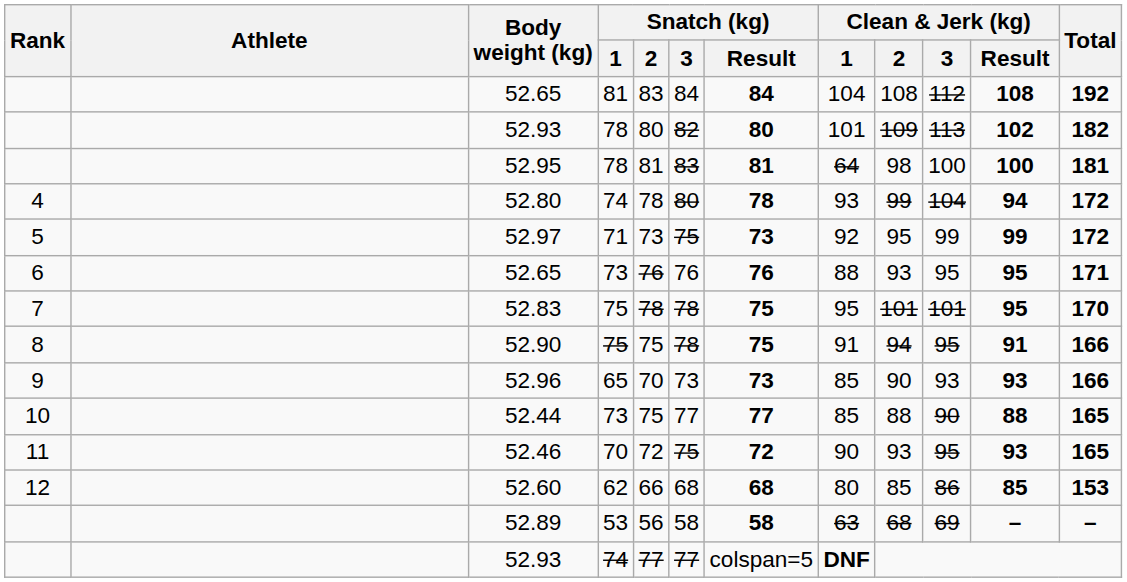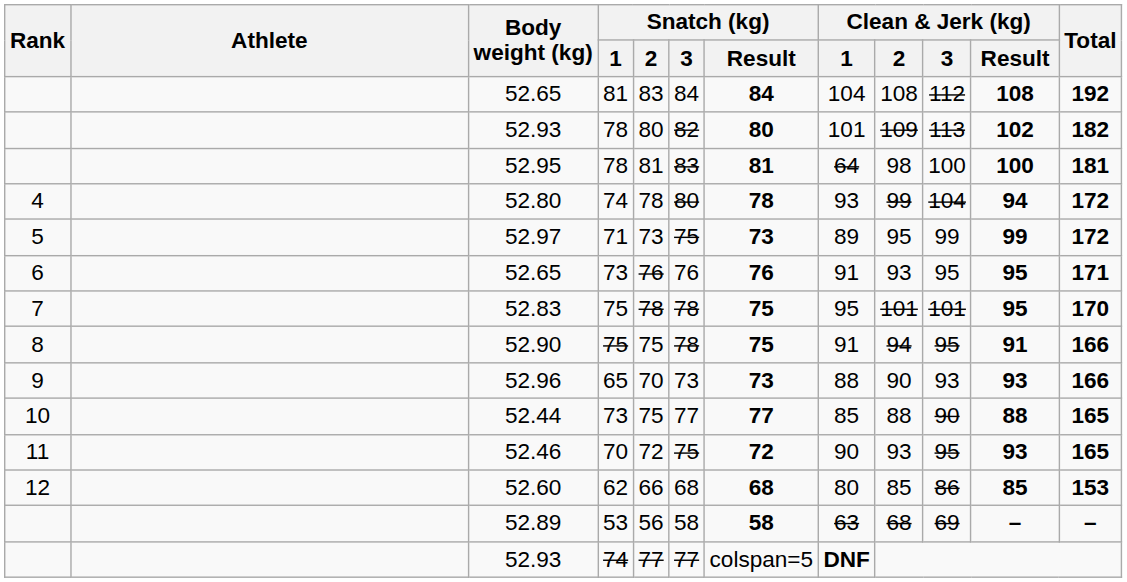(847, 237) 92 -> (847, 237) 89
(847, 272) 88 -> (847, 272) 91
(847, 380) 85 -> (847, 380) 88
